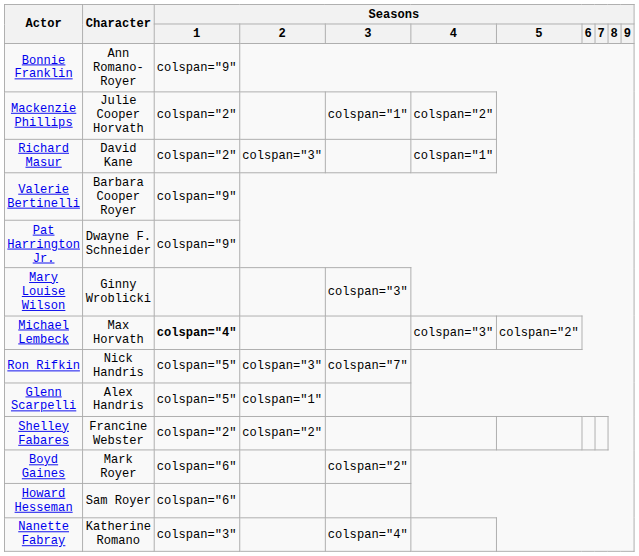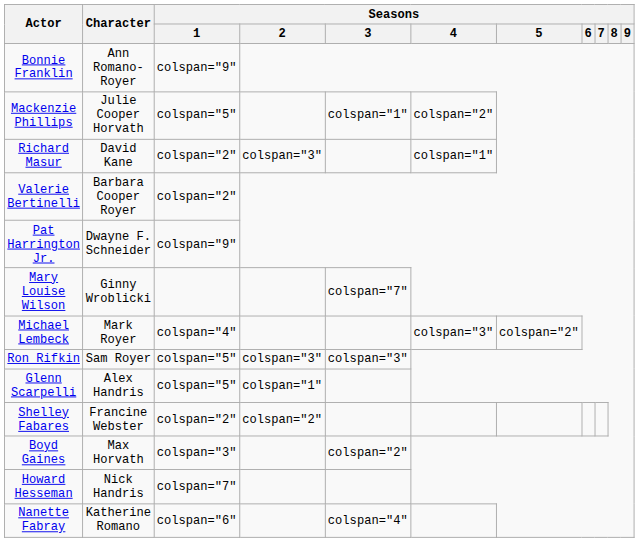(197, 115) colspan="2" -> (197, 115) colspan="5"
(197, 197) colspan="9" -> (197, 197) colspan="2"
(368, 292) colspan="3" -> (368, 292) colspan="7"
(118, 332) Max Horvath -> (118, 332) Mark Royer
(197, 332) bold -> (197, 332) normal
(118, 366) Nick Handris -> (118, 359) Sam Royer
(368, 366) colspan="7" -> (368, 359) colspan="3"
(118, 467) Mark Royer -> (118, 453) Max Horvath
(197, 467) colspan="6" -> (197, 453) colspan="3"
(118, 501) Sam Royer -> (118, 487) Nick Handris
(197, 501) colspan="6" -> (197, 487) colspan="7"
(197, 534) colspan="3" -> (197, 520) colspan="6"
